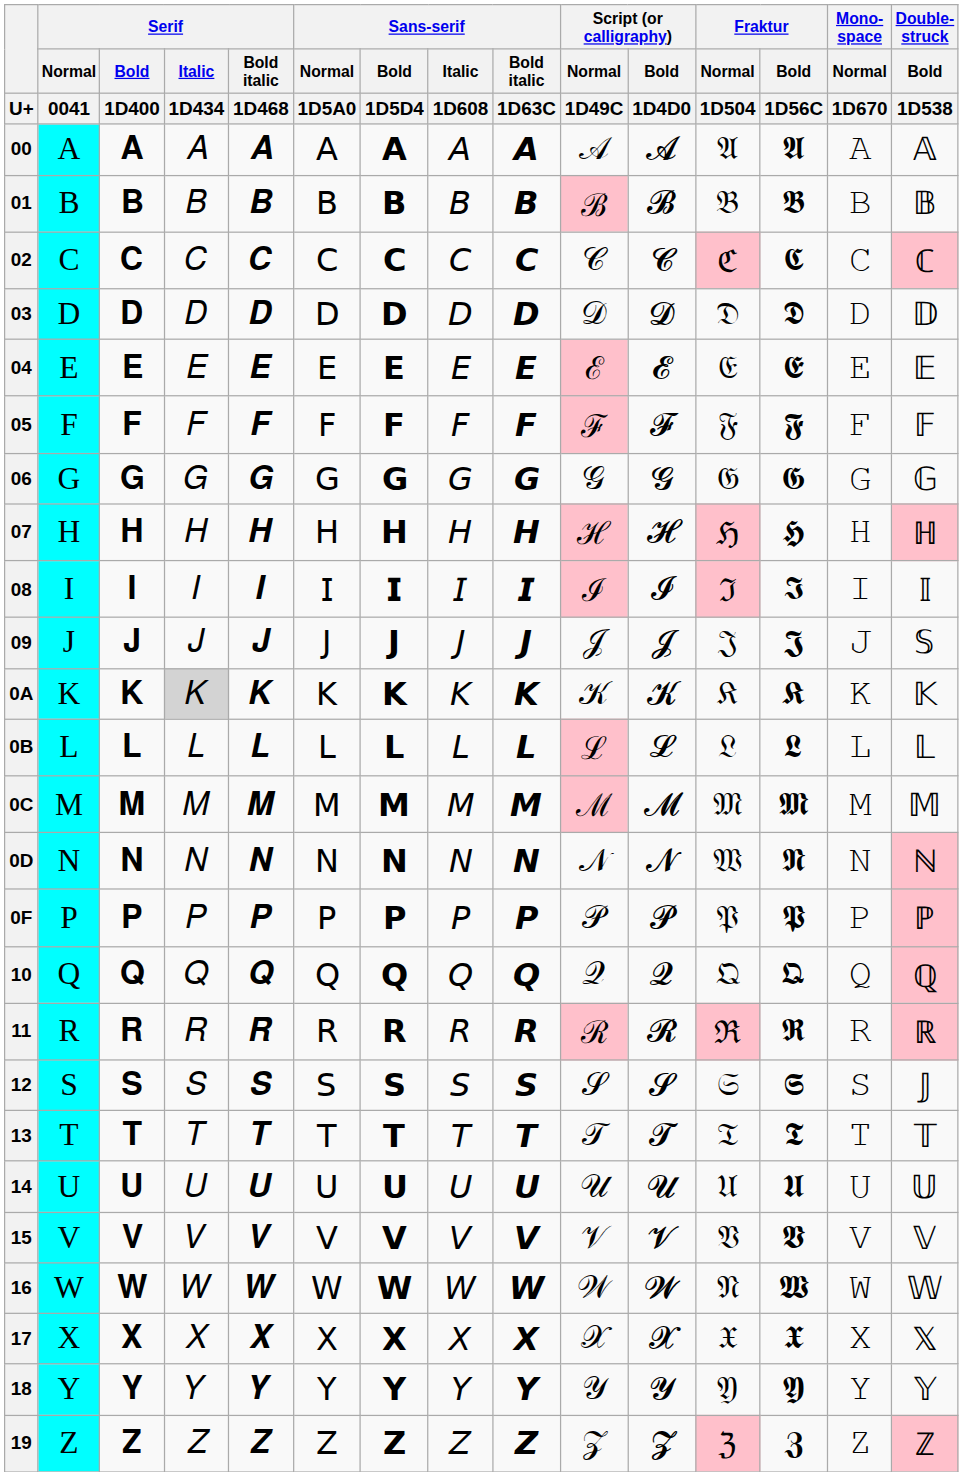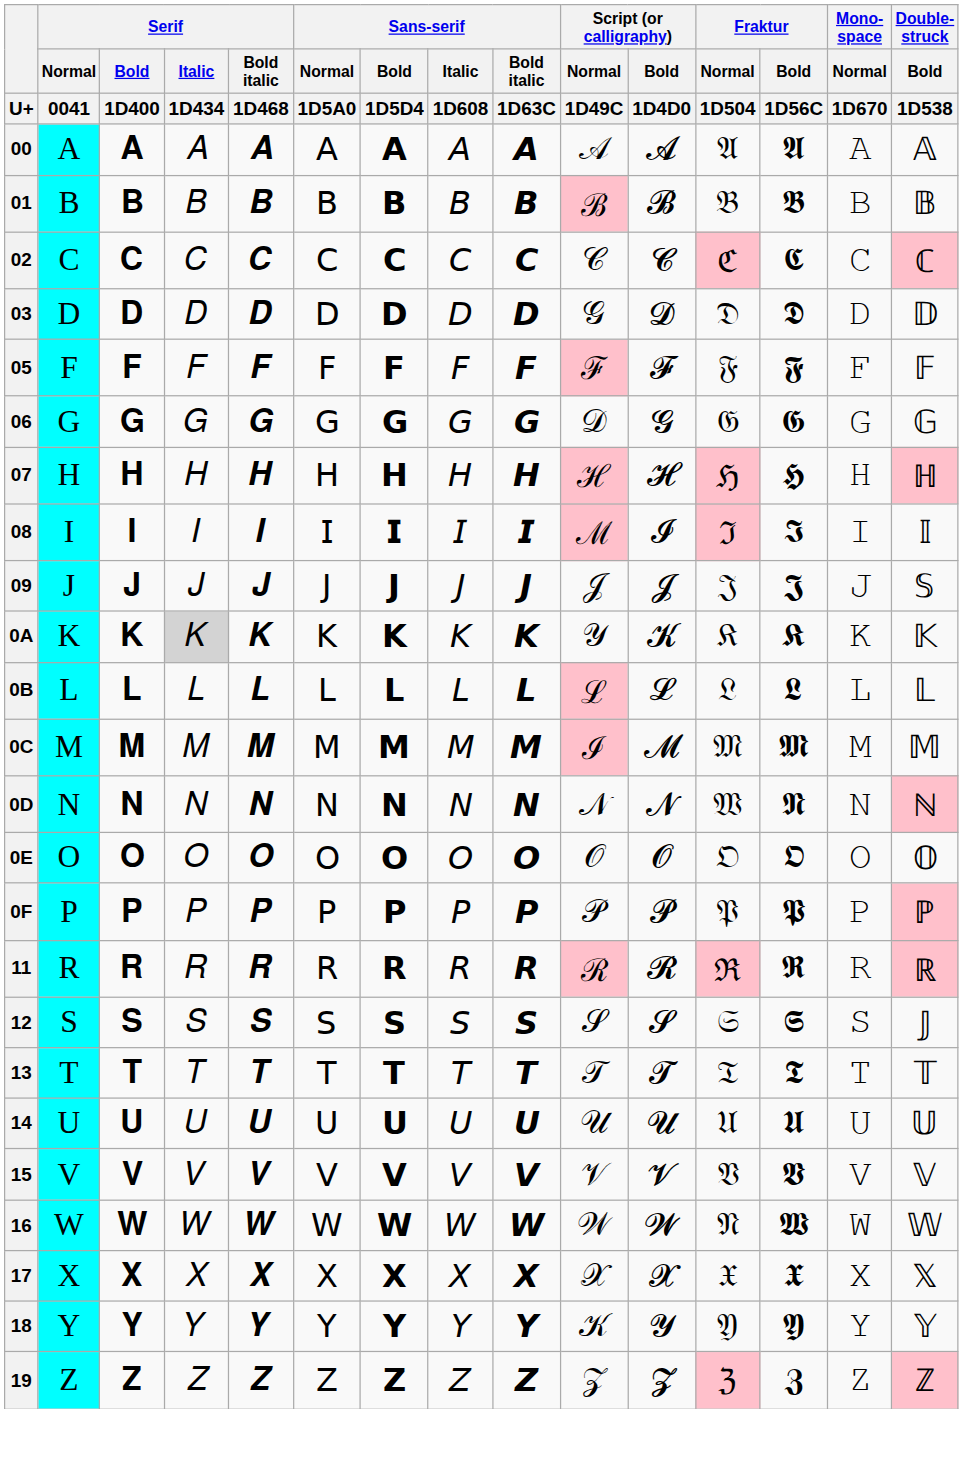(594, 312) 𝒟 -> (594, 312) 𝒢
- row: (21, 367)
(594, 477) 𝒢 -> (594, 420) 𝒟
(594, 589) ℐ -> (594, 532) ℳ
(594, 692) 𝒦 -> (594, 635) 𝒴
(594, 804) ℳ -> (594, 748) ℐ
+ row: (21, 857)
- row: (21, 974)
(594, 1388) 𝒴 -> (594, 1325) 𝒦
